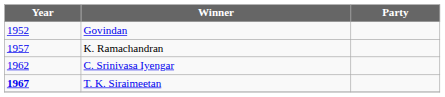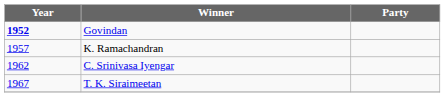(18, 30) normal -> (18, 30) bold
(18, 83) bold -> (18, 83) normal
